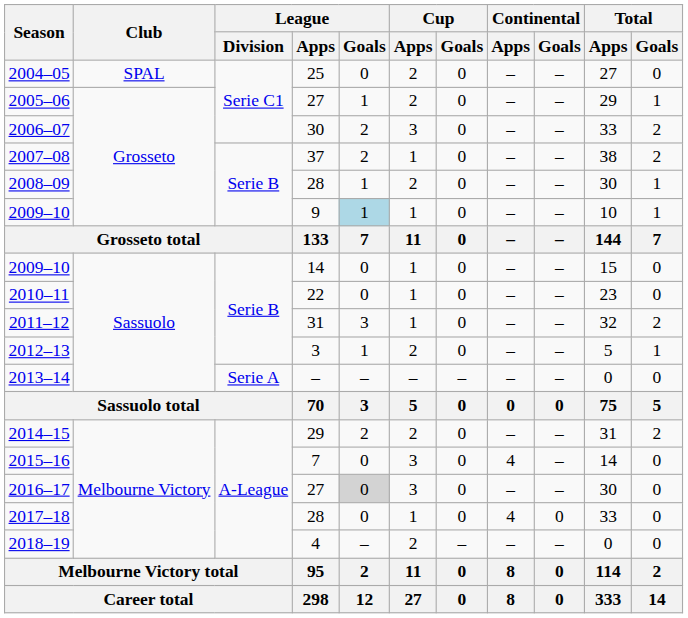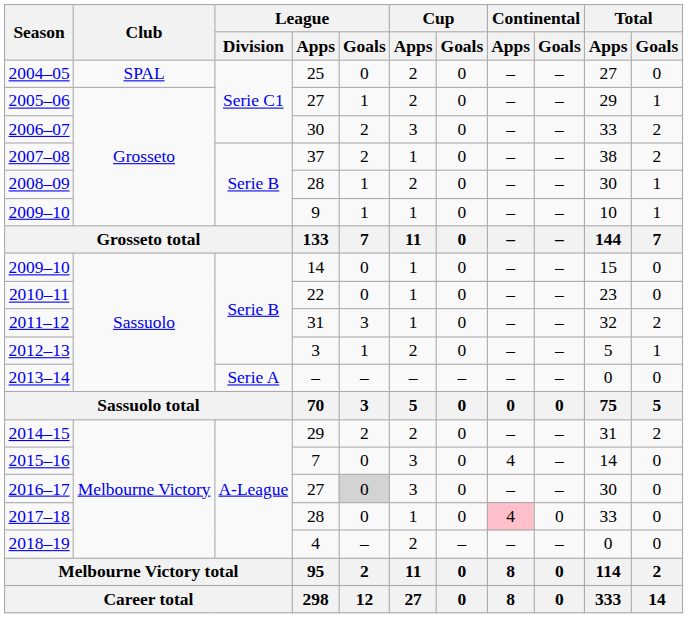(364, 211) lightblue background -> (364, 211) no background
(511, 516) no background -> (511, 516) pink background
